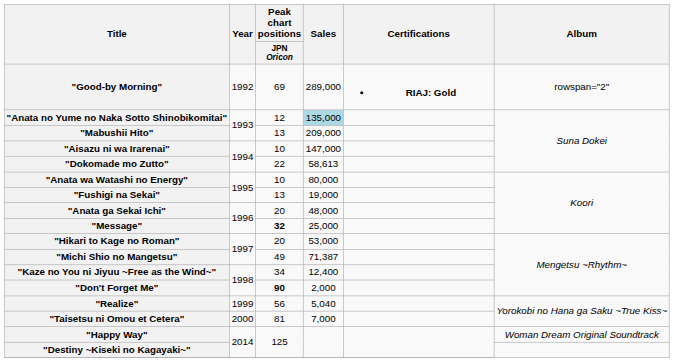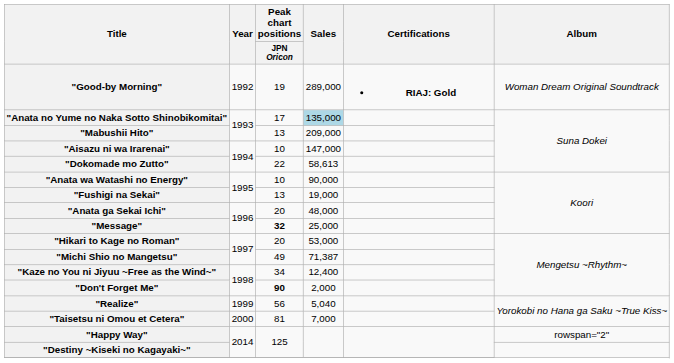(280, 87) 69 -> (280, 87) 19
(582, 87) rowspan="2" -> (582, 87) Woman Dream Original Soundtrack
(280, 117) 12 -> (280, 117) 17
(323, 179) 80,000 -> (323, 179) 90,000
(582, 334) Woman Dream Original Soundtrack -> (582, 334) rowspan="2"
